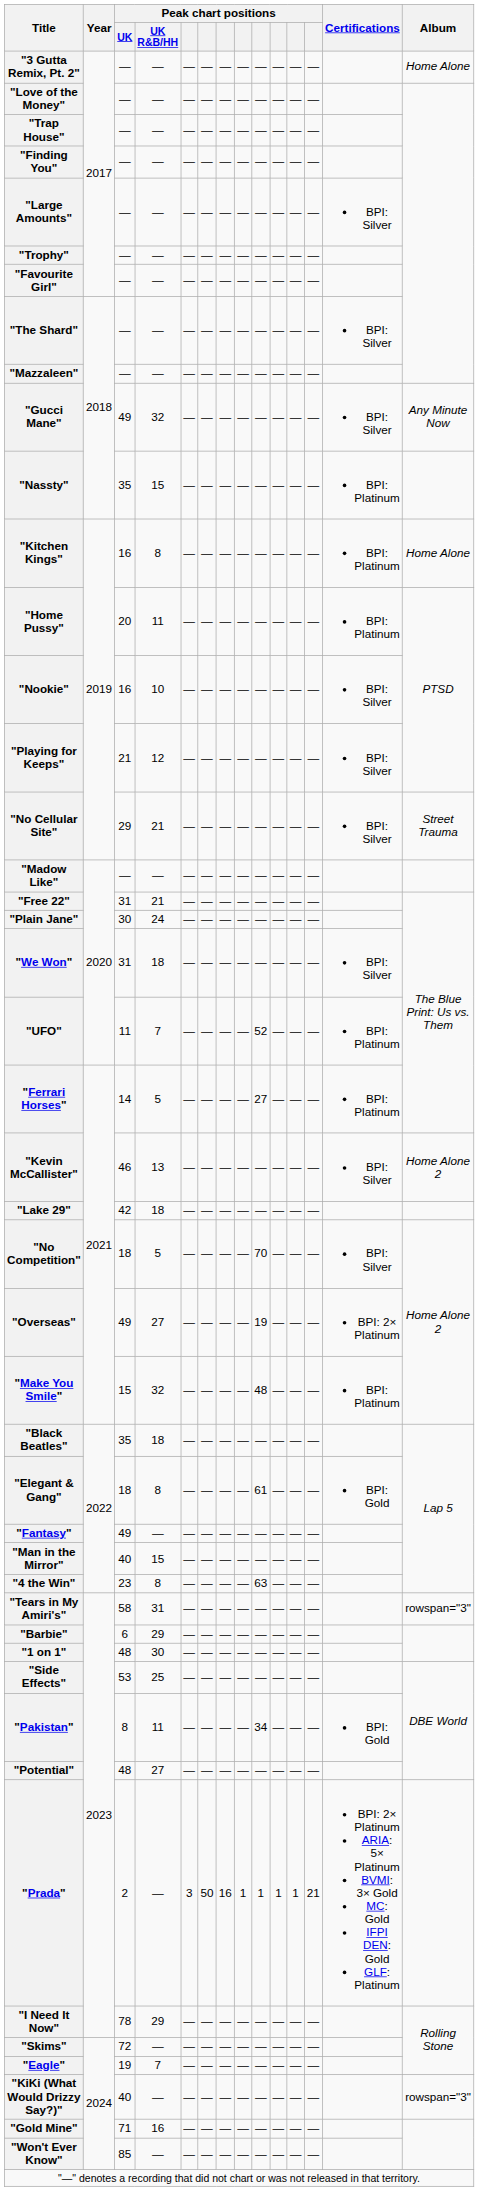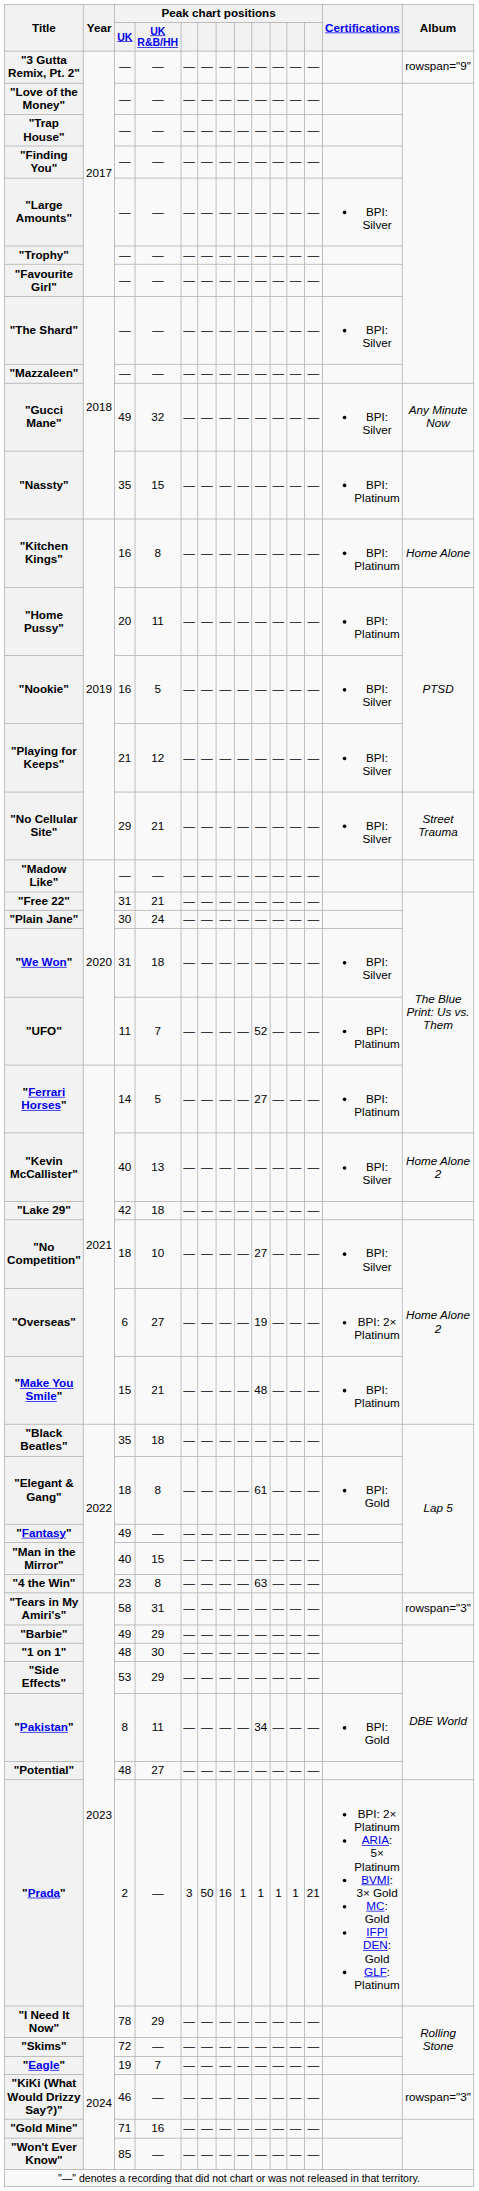(438, 67) Home Alone -> (438, 67) rowspan="9"
(158, 689) 10 -> (158, 689) 5
(125, 1167) 46 -> (125, 1167) 40
(158, 1254) 5 -> (158, 1254) 10
(261, 1254) 70 -> (261, 1254) 27
(125, 1322) 49 -> (125, 1322) 6
(158, 1390) 32 -> (158, 1390) 21
(125, 1633) 6 -> (125, 1633) 49
(158, 1677) 25 -> (158, 1677) 29
(125, 2097) 40 -> (125, 2097) 46
